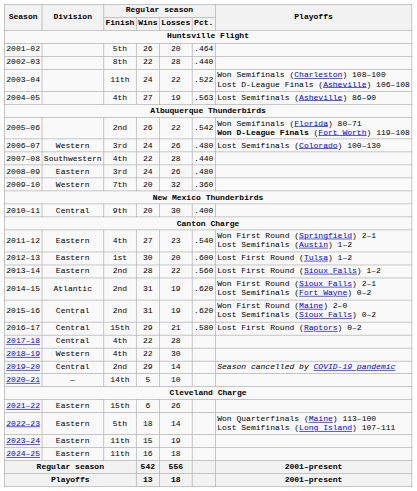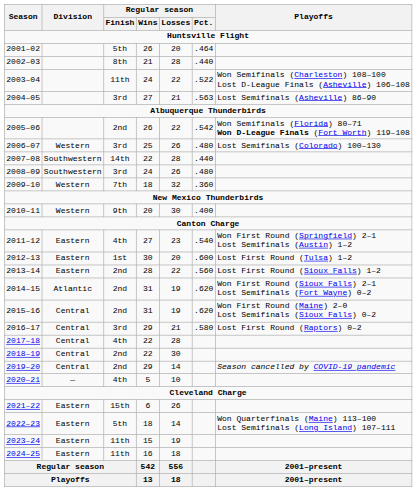(148, 63) 22 -> (148, 63) 21
(120, 98) 4th -> (120, 98) 3rd
(176, 98) 19 -> (176, 98) 21
(148, 146) 24 -> (148, 146) 25
(120, 159) 4th -> (120, 159) 14th
(73, 172) Eastern -> (73, 172) Southwestern
(148, 185) 20 -> (148, 185) 18
(73, 211) Central -> (73, 211) Western
(120, 329) 15th -> (120, 329) 3rd
(73, 355) Western -> (73, 355) Central
(120, 355) 4th -> (120, 355) 2nd
(120, 381) 14th -> (120, 381) 4th
